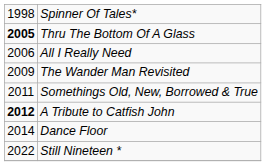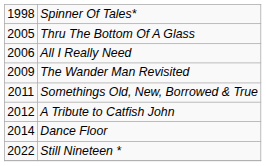(21, 33) bold -> (21, 33) normal
(21, 111) bold -> (21, 111) normal
